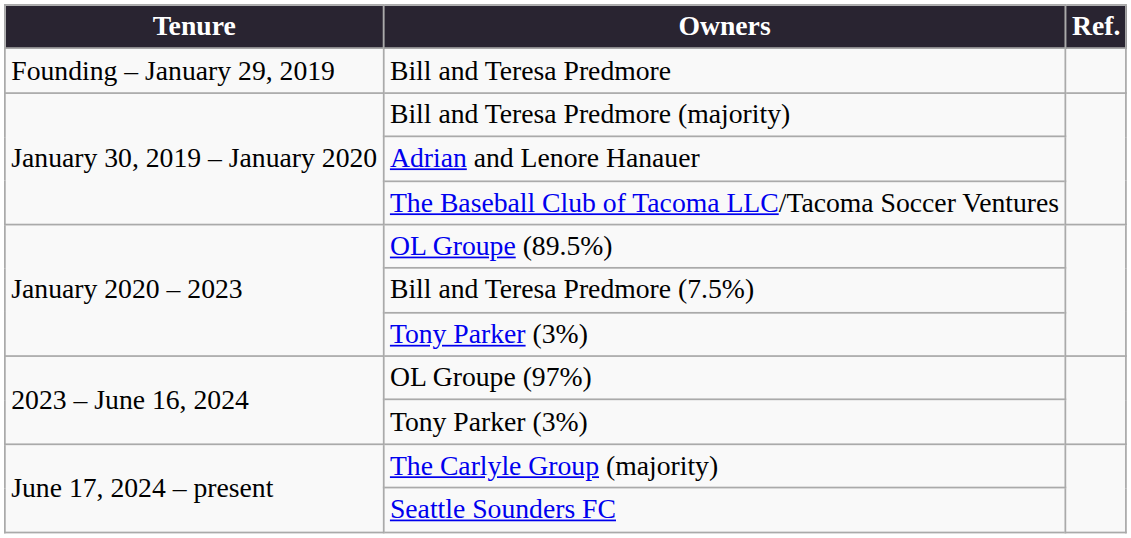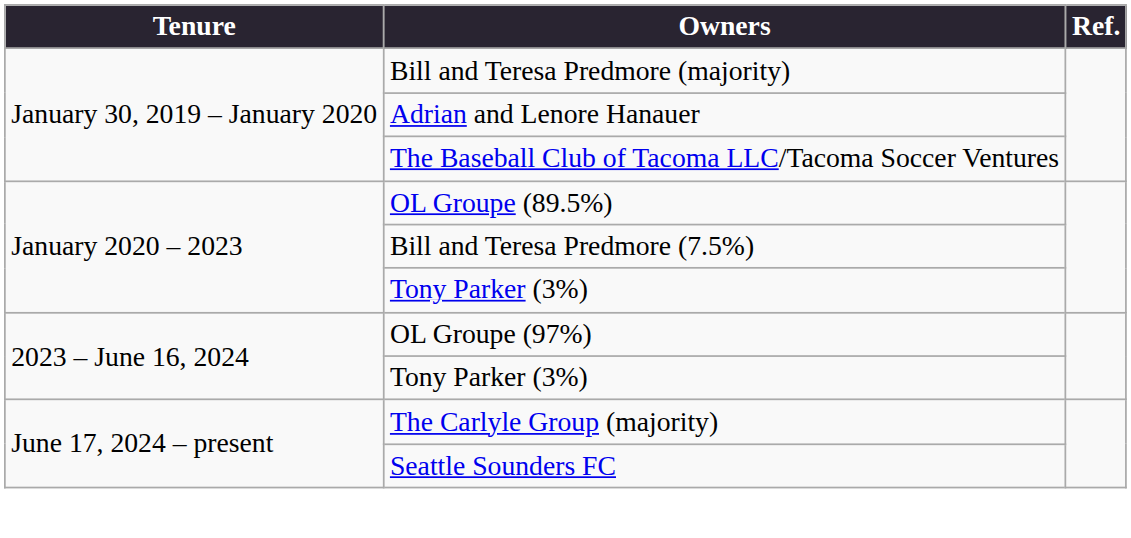- row: (173, 70)
